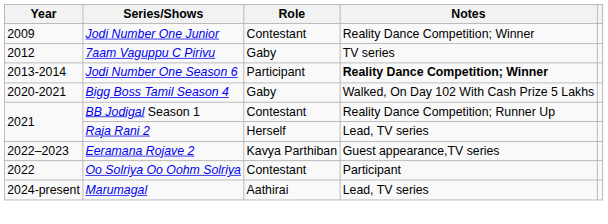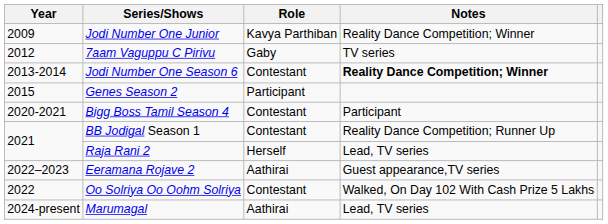(276, 33) Contestant -> (292, 33) Kavya Parthiban
(276, 72) Participant -> (276, 72) Contestant
+ row: (131, 92)
(261, 92) Gaby -> (276, 111) Contestant
(468, 92) Walked, On Day 102 With Cash Prize 5 Lakhs -> (372, 111) Participant
(292, 151) Kavya Parthiban -> (268, 170) Aathirai
(372, 170) Participant -> (468, 190) Walked, On Day 102 With Cash Prize 5 Lakhs
